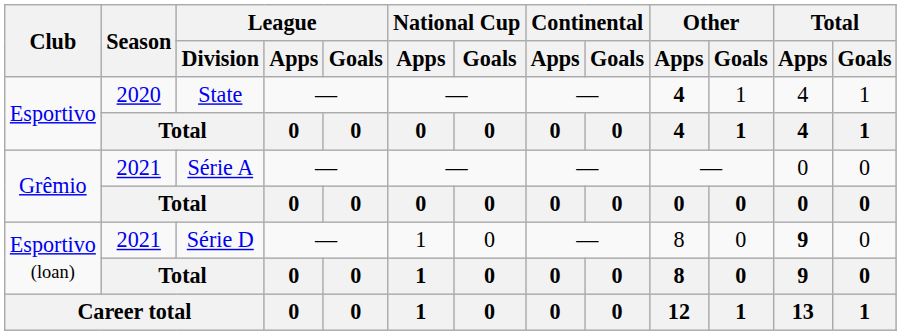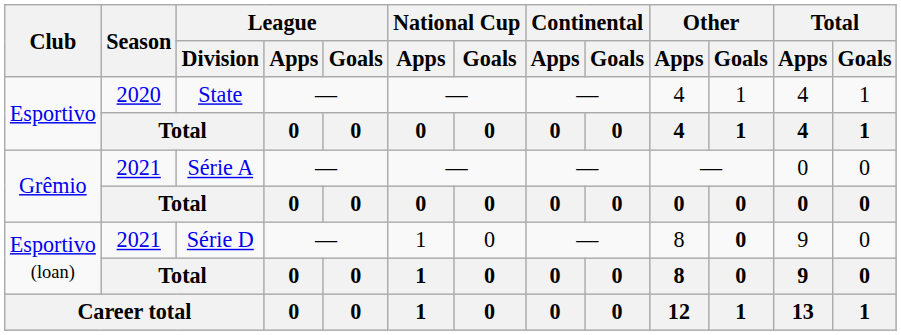(679, 95) bold -> (679, 95) normal
(741, 240) normal -> (741, 240) bold
(803, 240) bold -> (803, 240) normal
